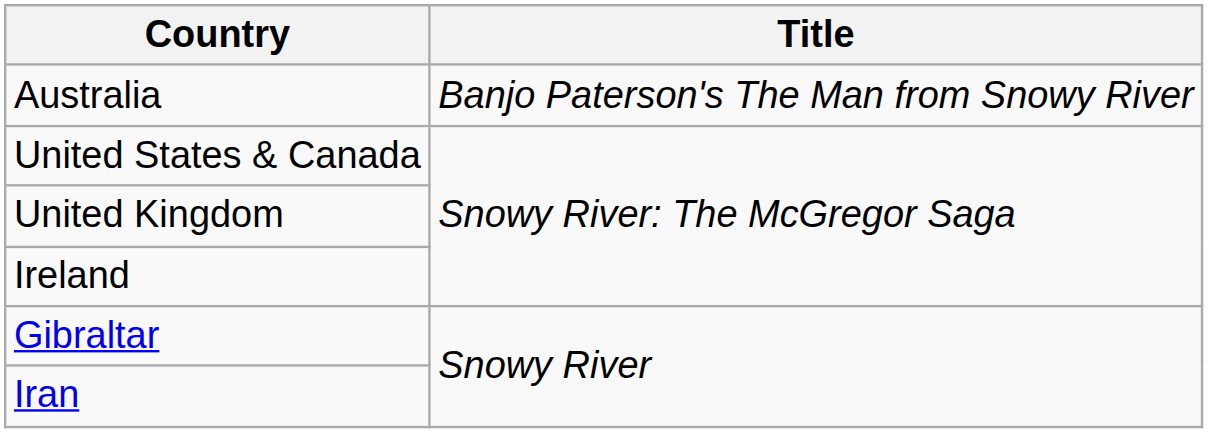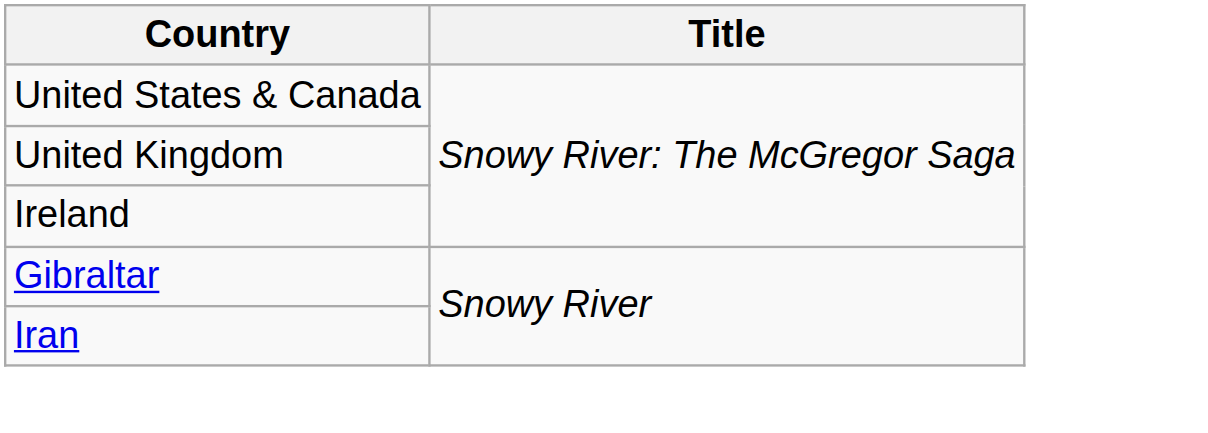- row: (88, 94)
